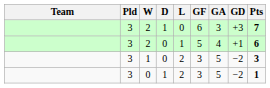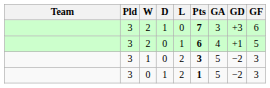columns swapped: (199, 12) <-> (256, 12)
